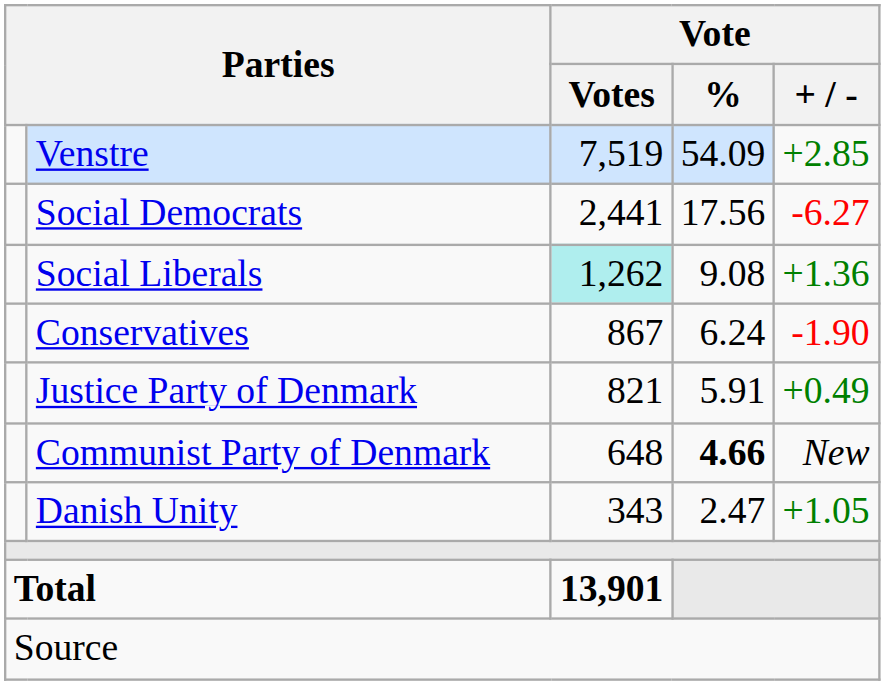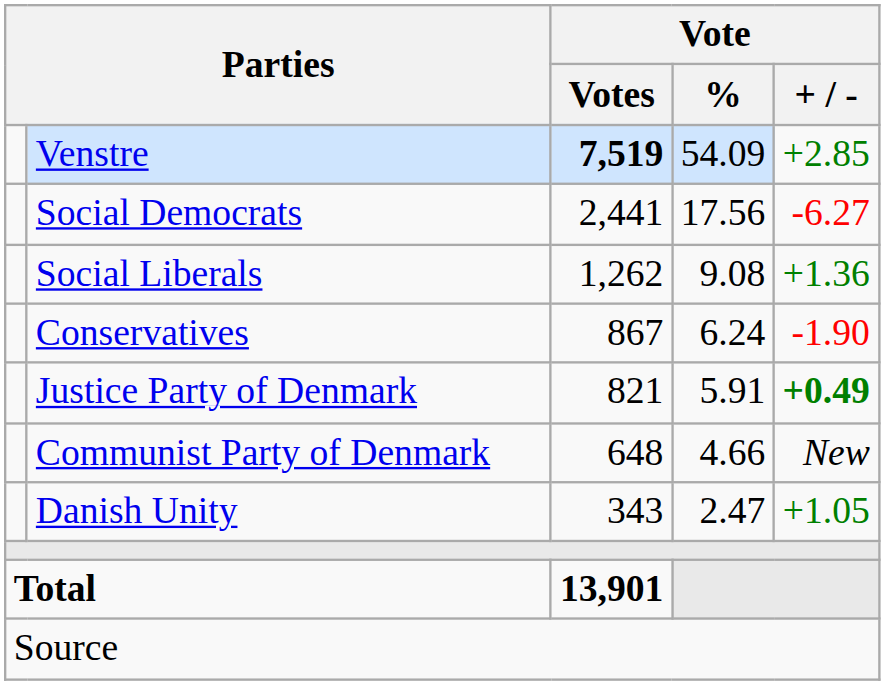(621, 153) normal -> (621, 153) bold
(621, 272) paleturquoise background -> (621, 272) no background
(826, 392) normal -> (826, 392) bold
(732, 451) bold -> (732, 451) normal
